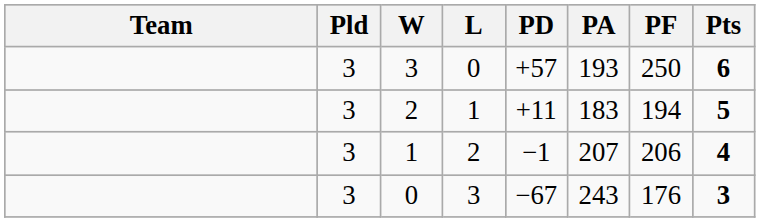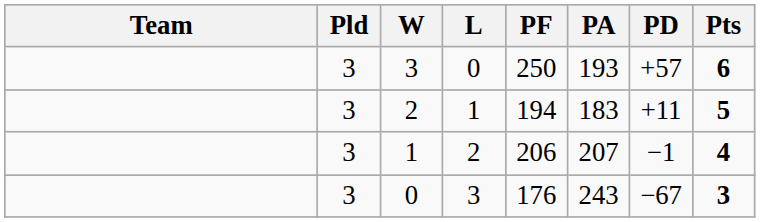columns swapped: (661, 25) <-> (536, 25)
